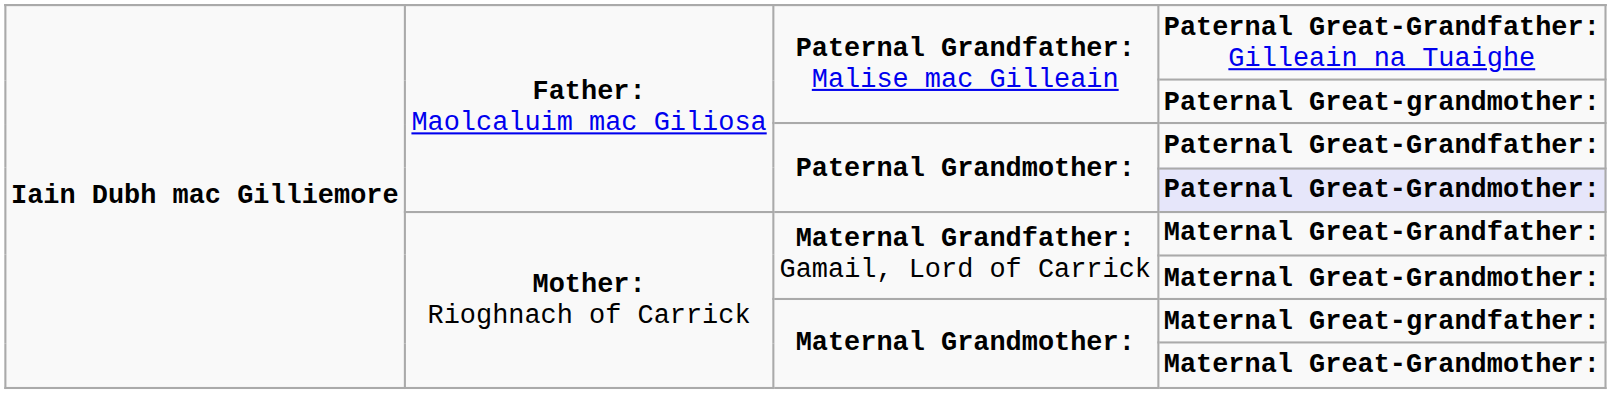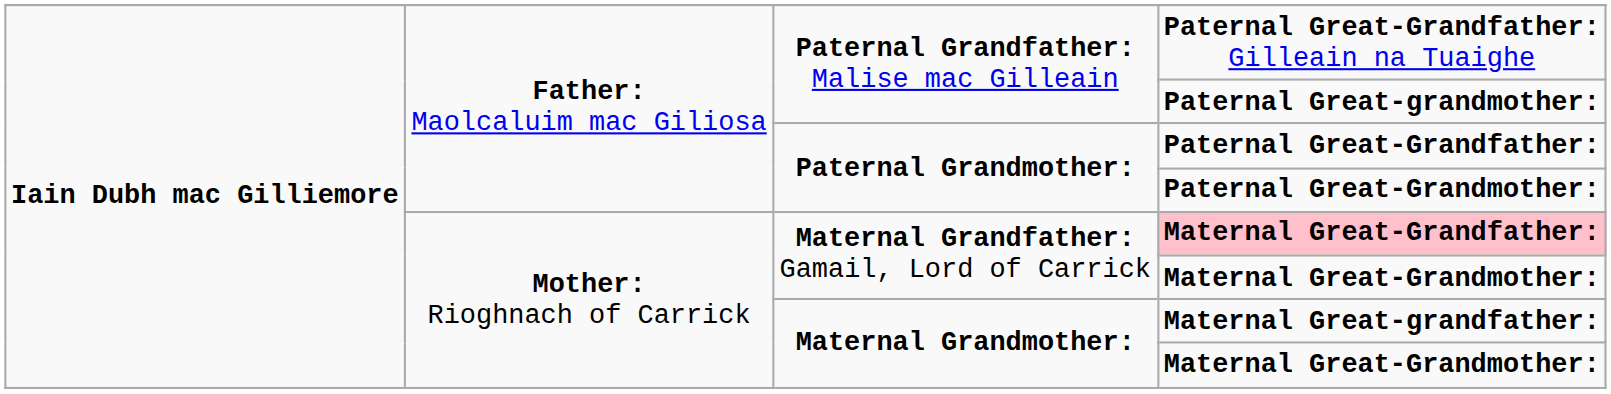(1382, 190) lavender background -> (1382, 190) no background
(1382, 233) no background -> (1382, 233) pink background
